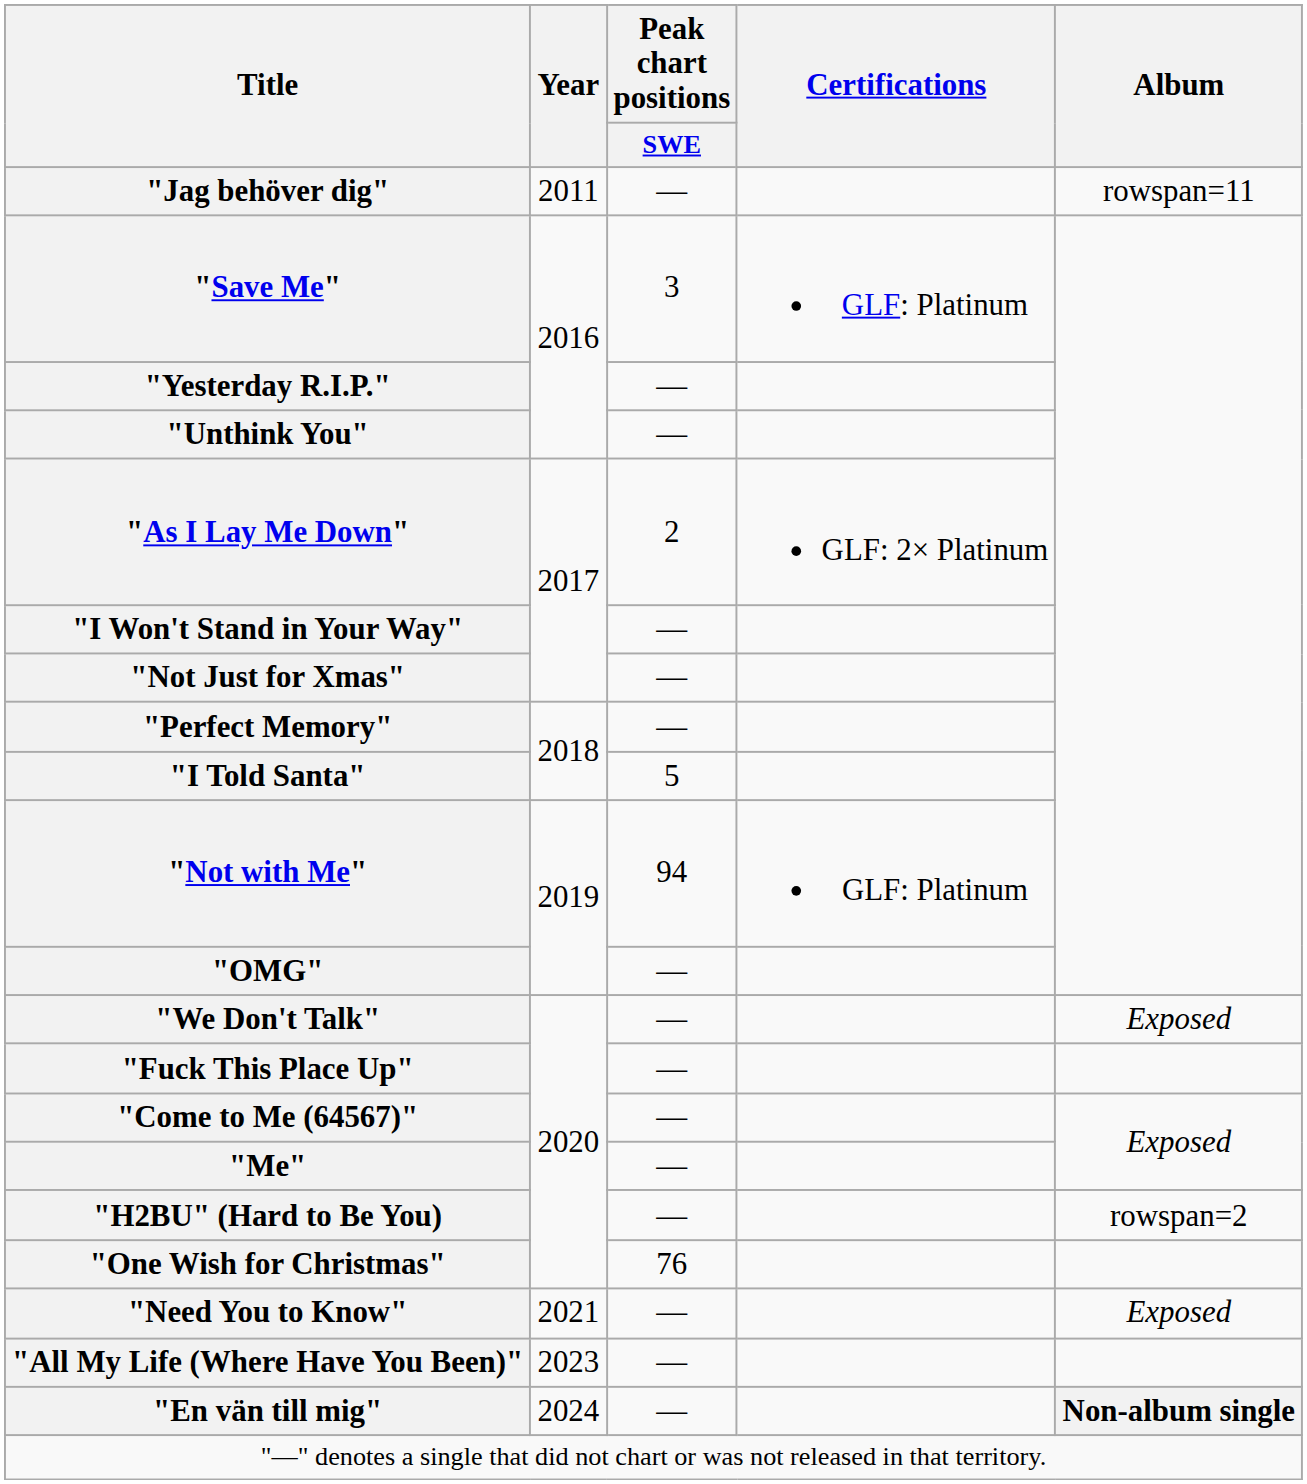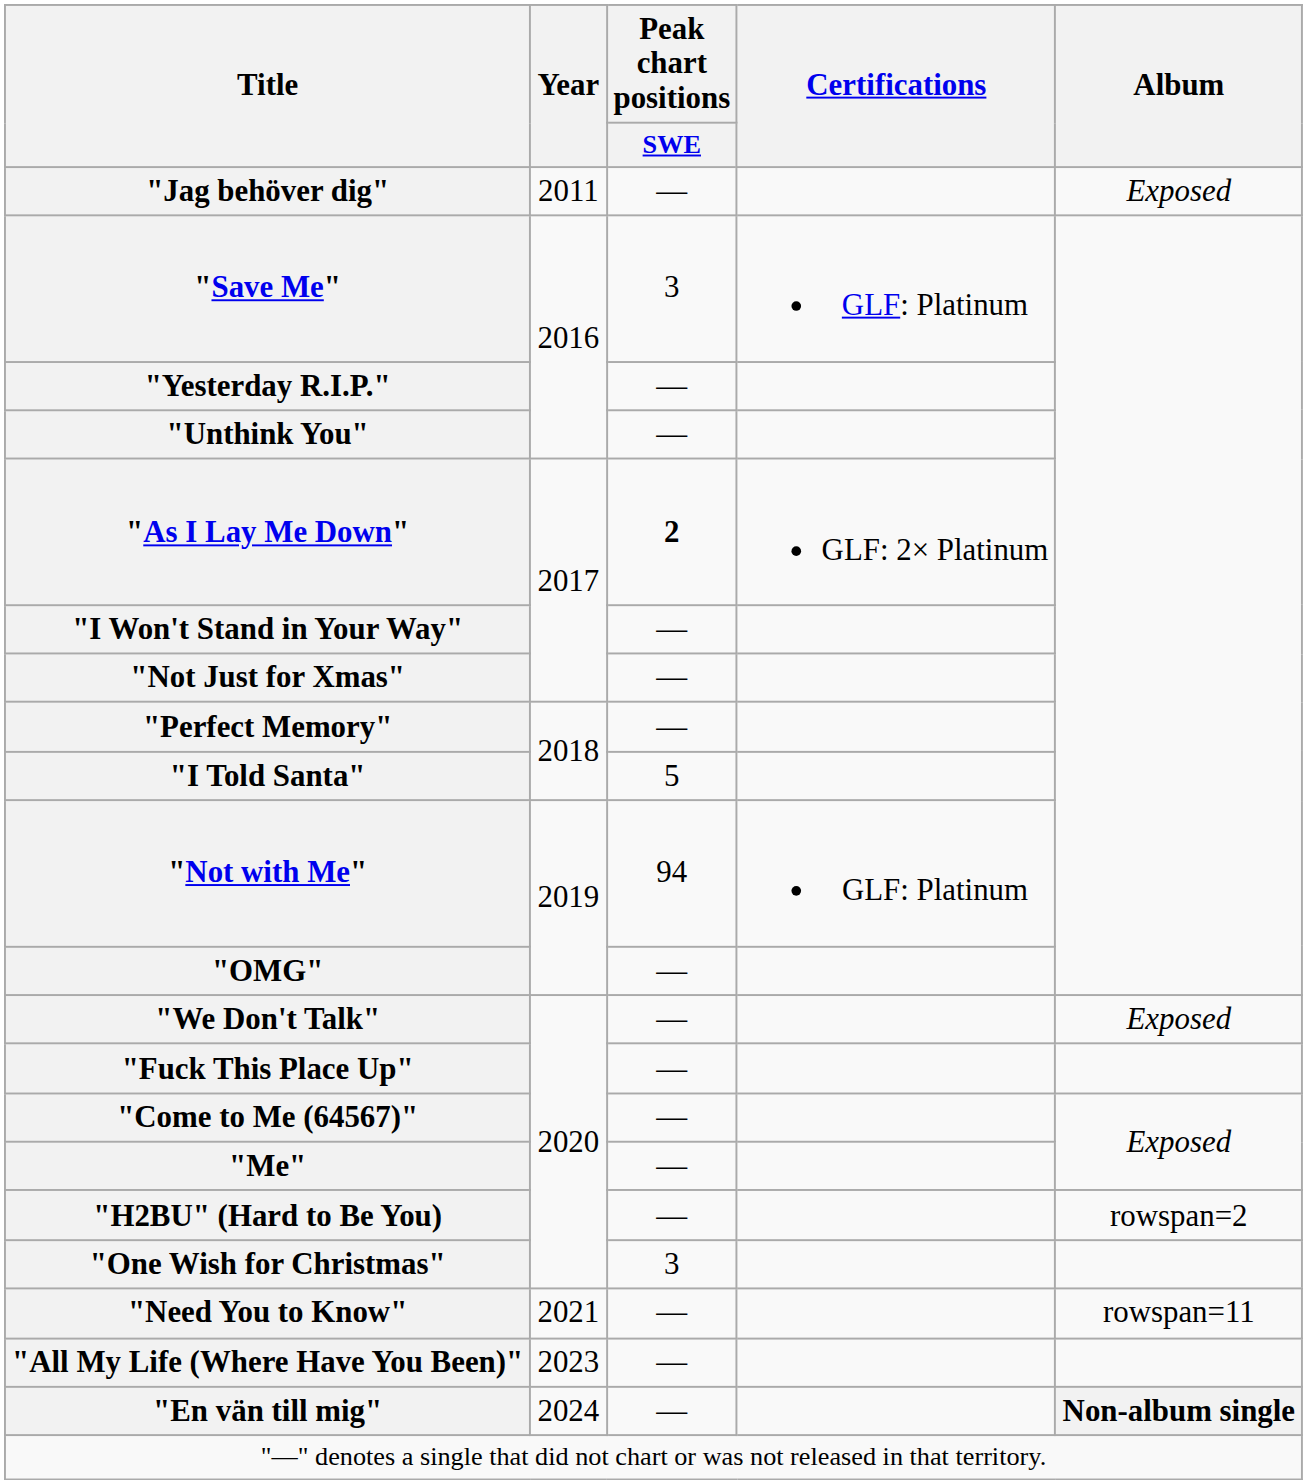(1179, 190) rowspan=11 -> (1179, 190) Exposed
(672, 531) normal -> (672, 531) bold
(672, 1263) 76 -> (672, 1263) 3
(1179, 1312) Exposed -> (1179, 1312) rowspan=11
